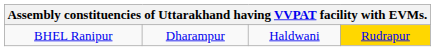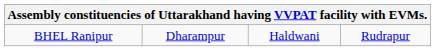(385, 35) gold background -> (385, 35) no background
